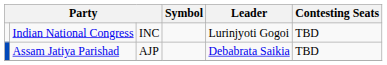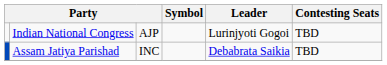(149, 32) INC -> (149, 32) AJP
(149, 51) AJP -> (149, 51) INC
